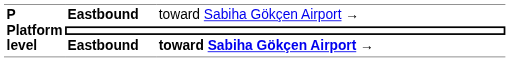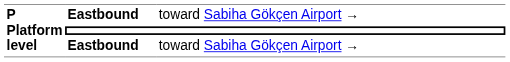(266, 45) bold -> (259, 45) normal
